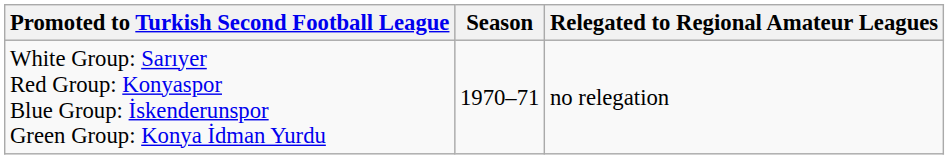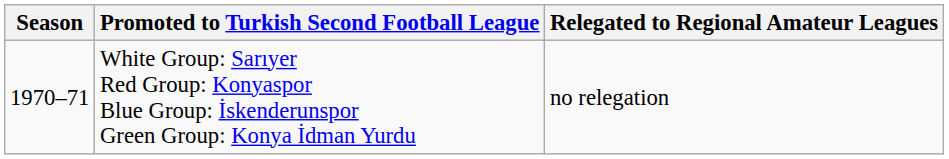columns swapped: (500, 22) <-> (230, 22)
